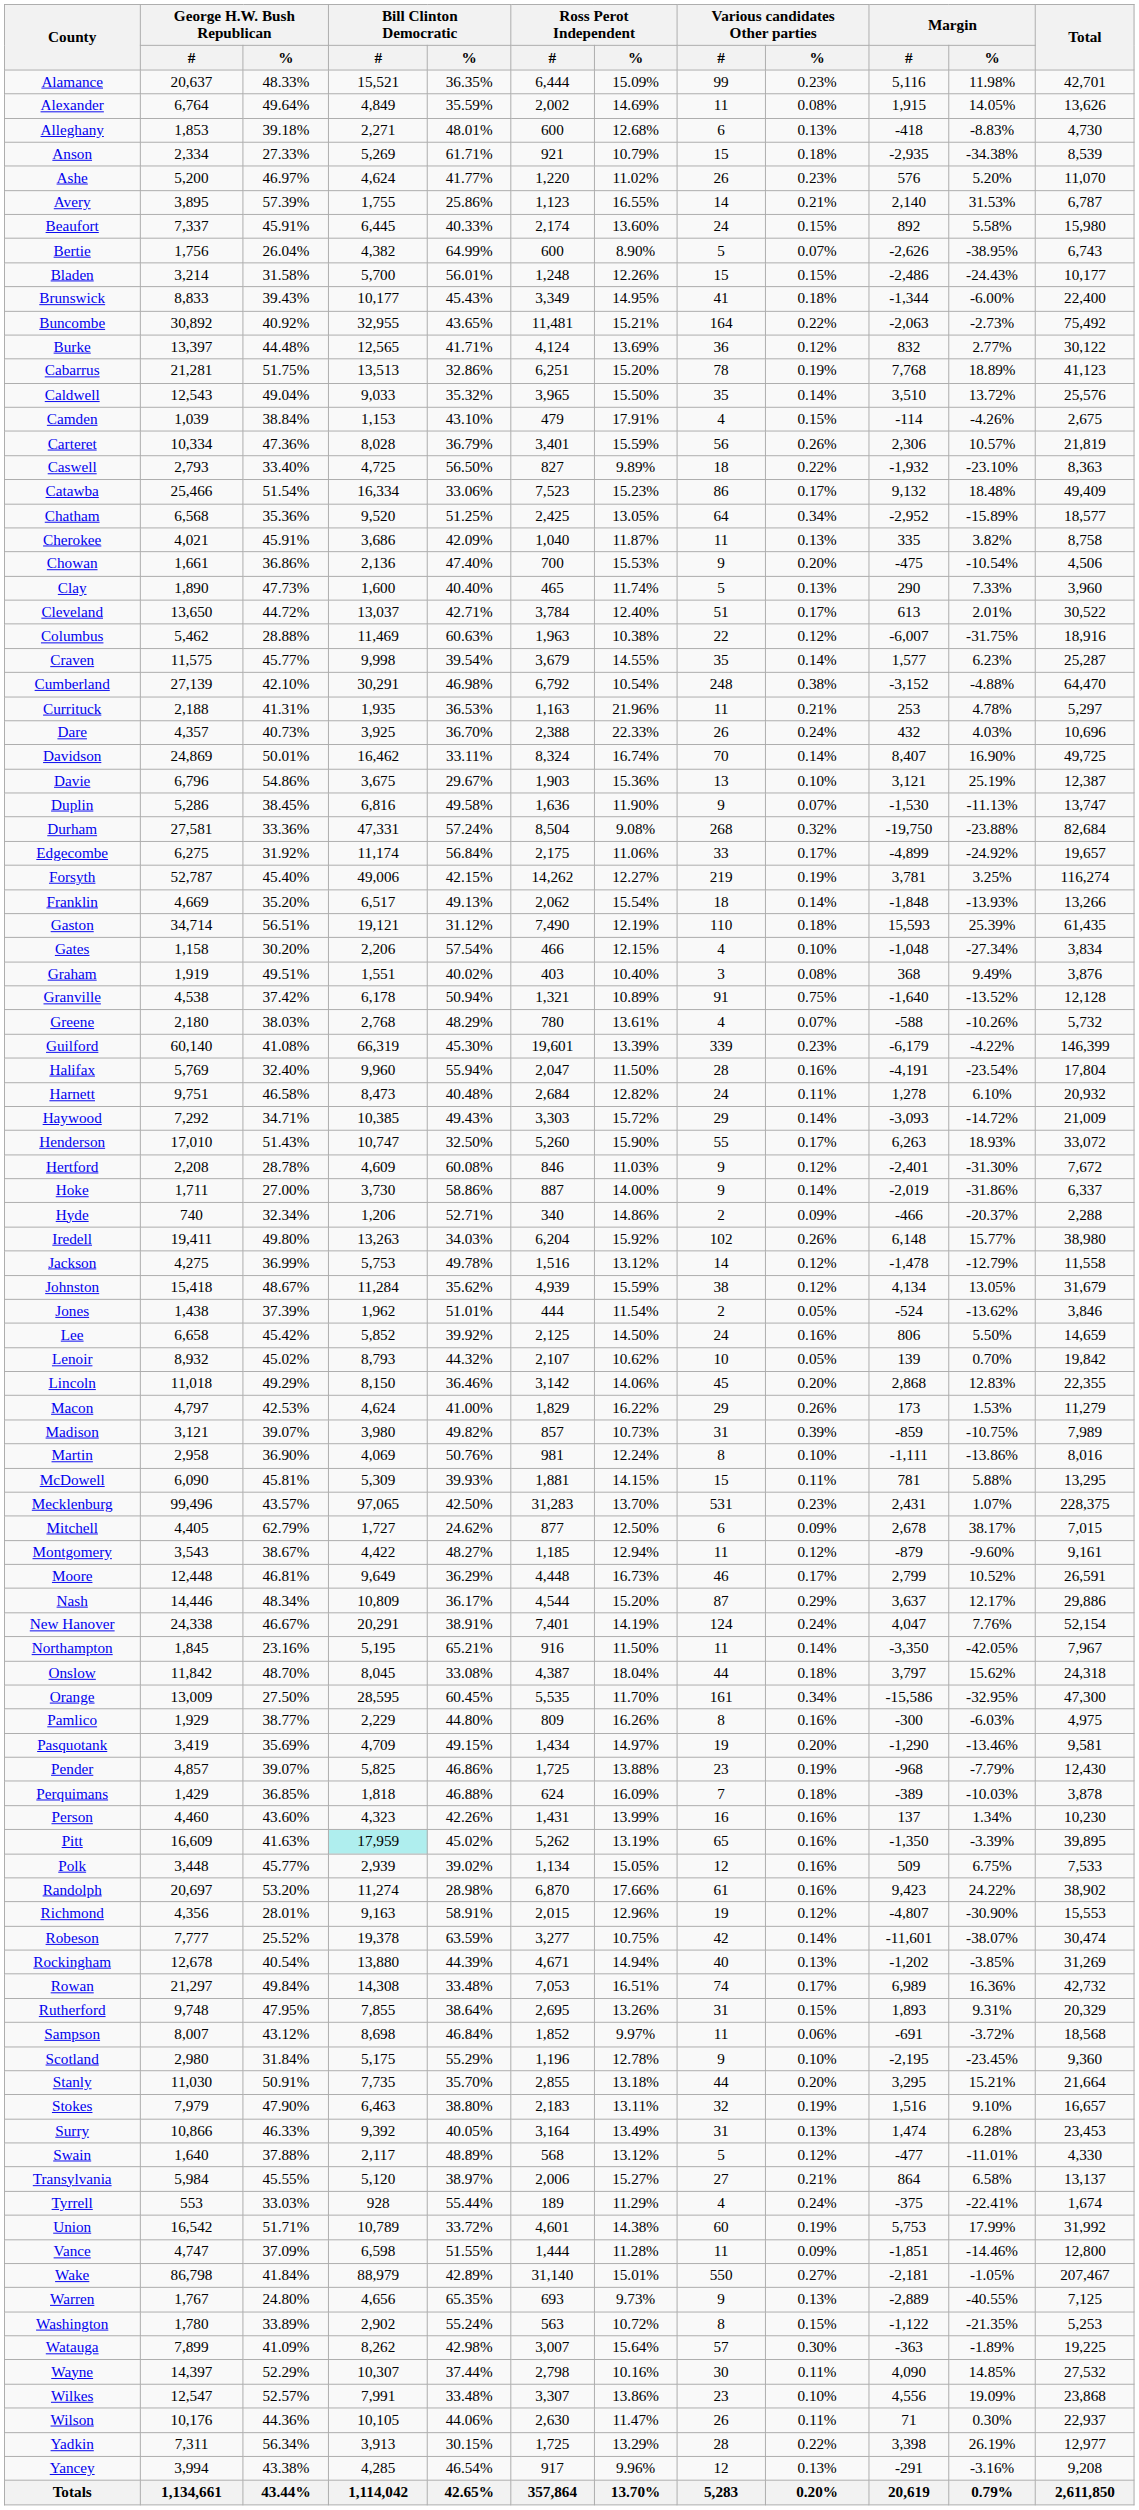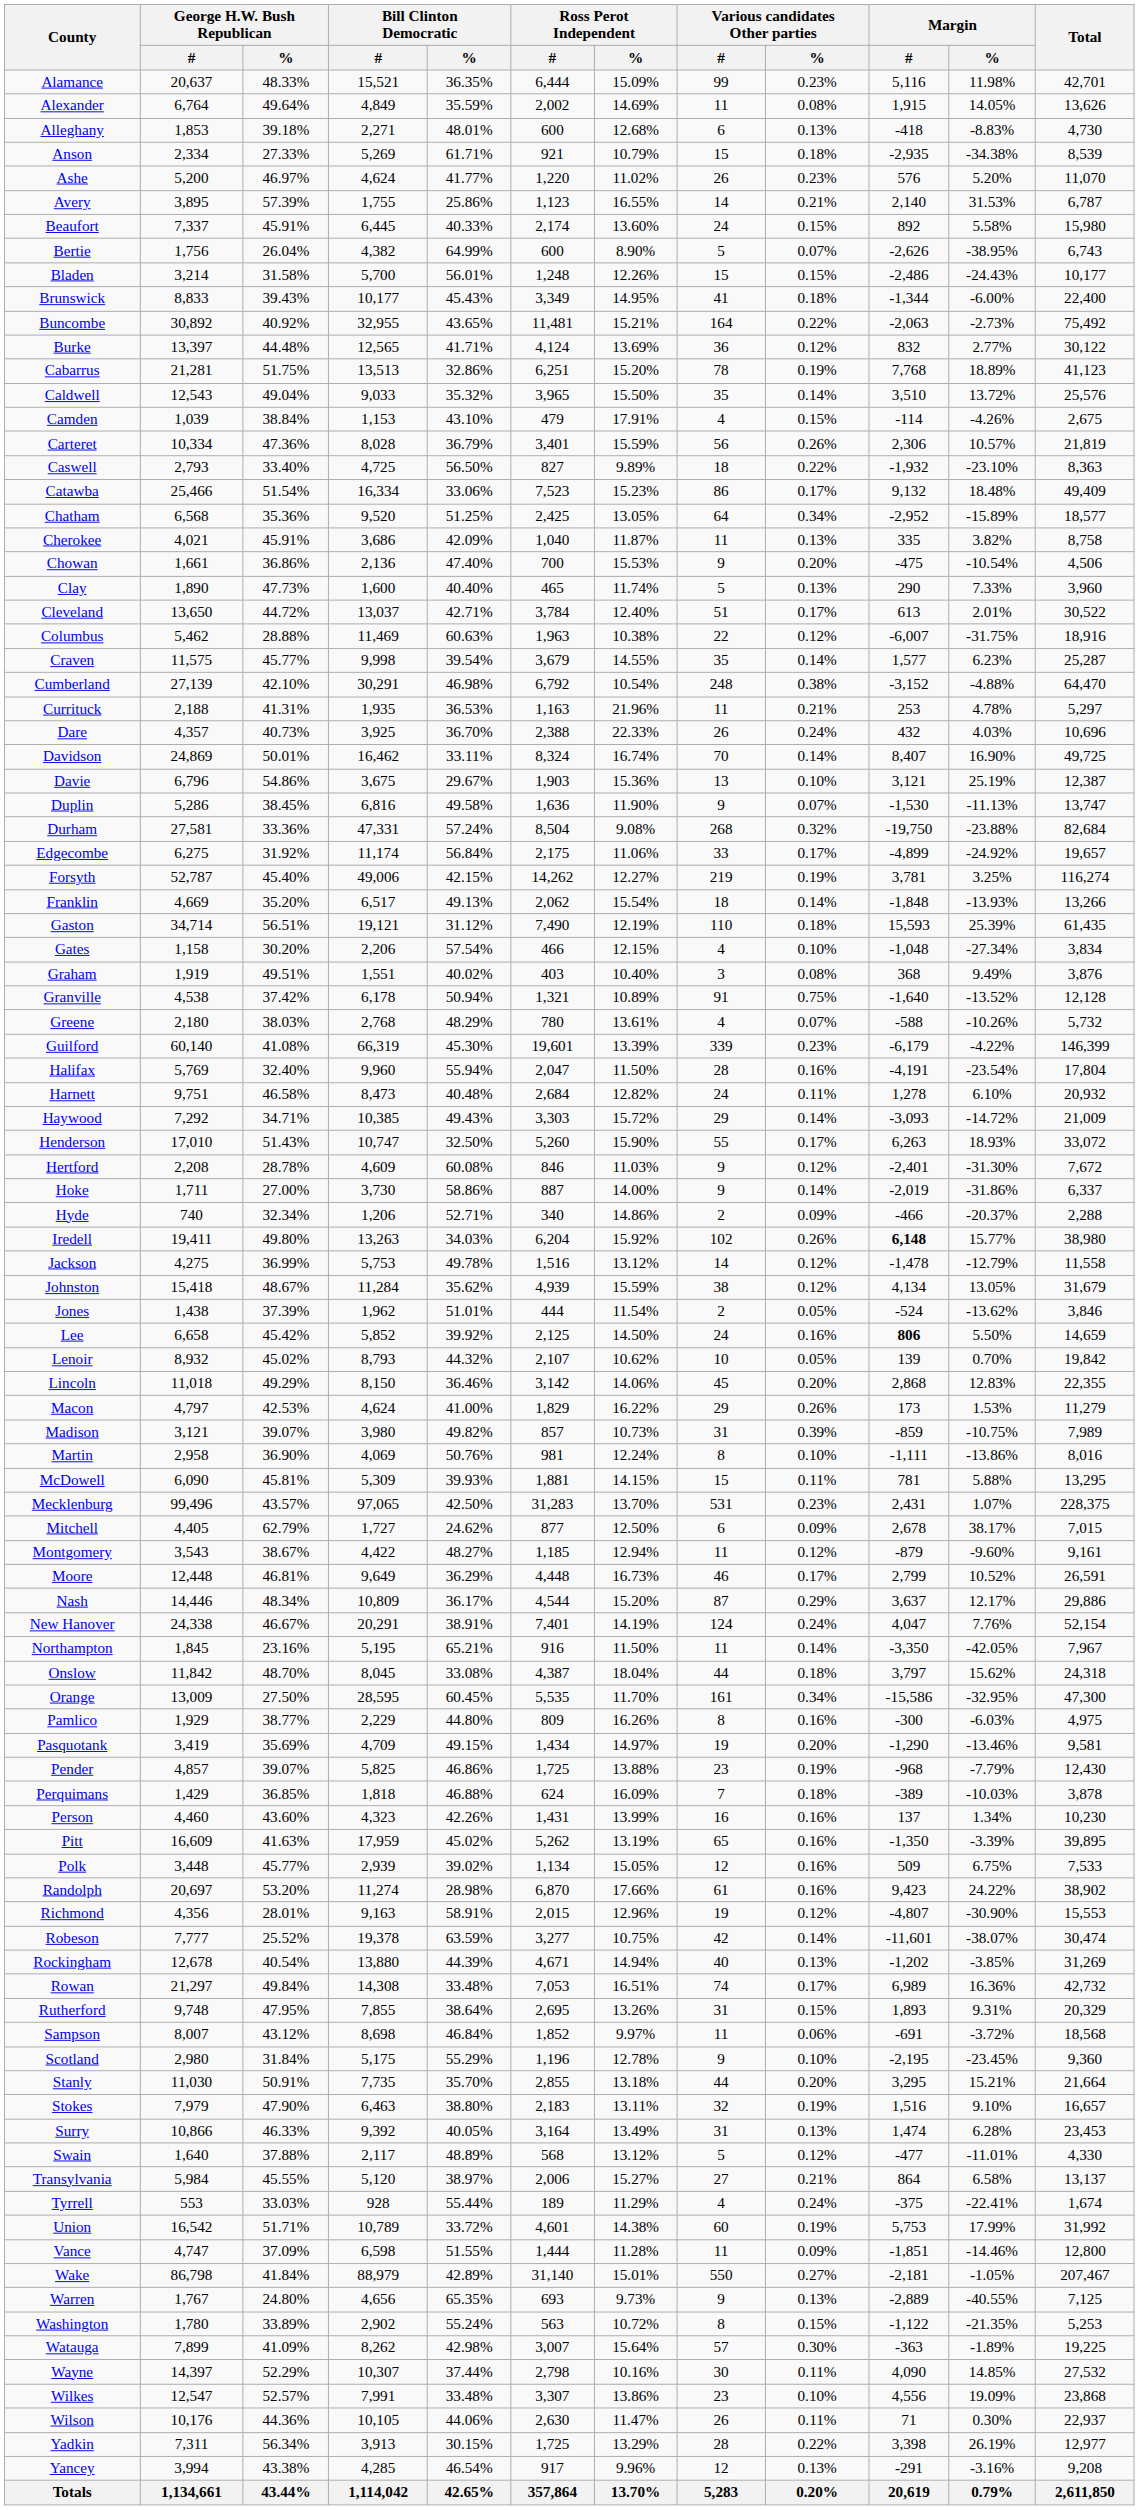(909, 1238) normal -> (909, 1238) bold
(909, 1335) normal -> (909, 1335) bold
(378, 1841) paleturquoise background -> (378, 1841) no background
